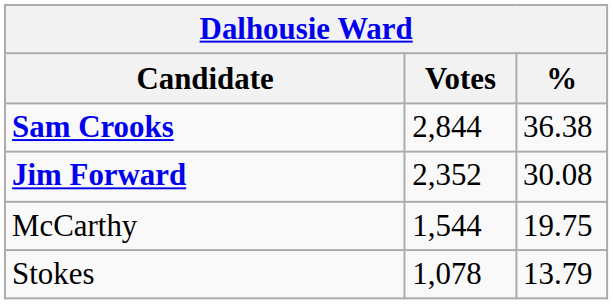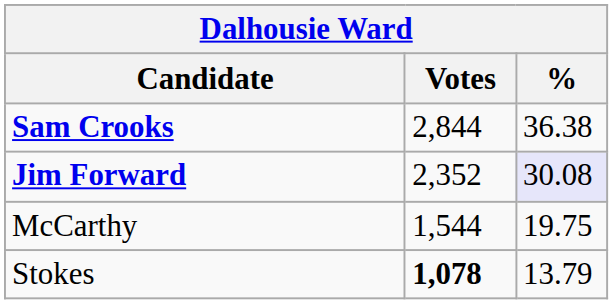(558, 175) no background -> (558, 175) lavender background
(447, 273) normal -> (447, 273) bold
